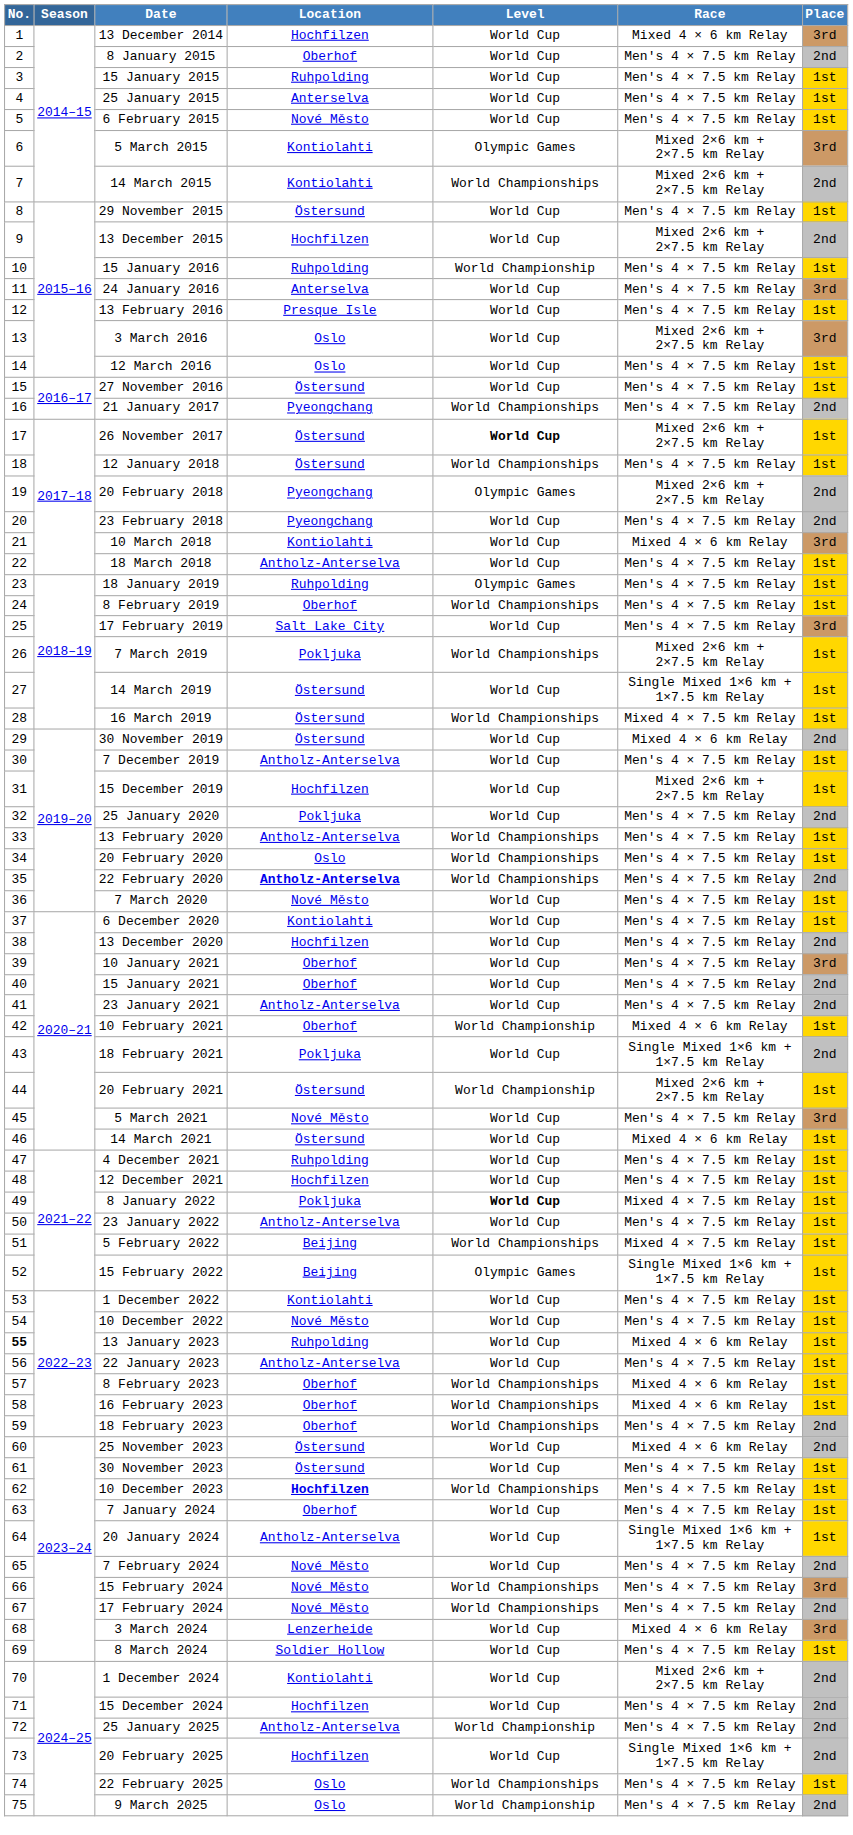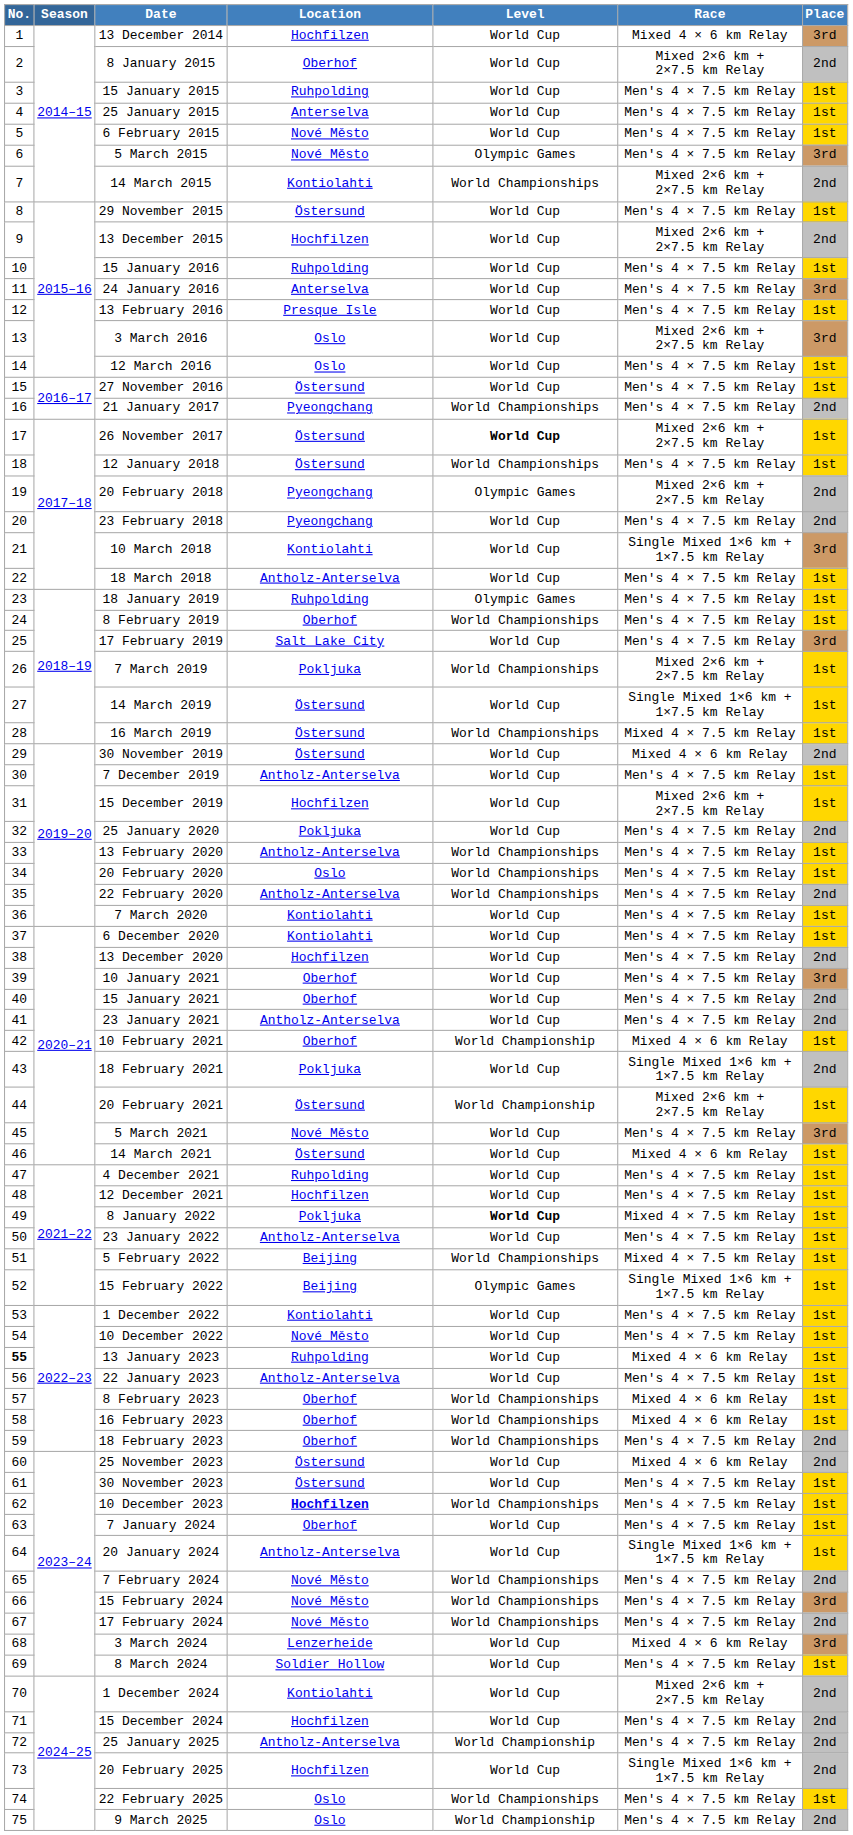(710, 57) Men's 4 × 7.5 km Relay -> (710, 65) Mixed 2×6 km + 2×7.5 km Relay
(330, 148) Kontiolahti -> (330, 156) Nové Město
(710, 148) Mixed 2×6 km + 2×7.5 km Relay -> (710, 156) Men's 4 × 7.5 km Relay
(525, 269) World Championship -> (525, 269) World Cup
(710, 543) Mixed 4 × 6 km Relay -> (710, 551) Single Mixed 1×6 km + 1×7.5 km Relay
(330, 880) bold -> (330, 895) normal
(330, 901) Nové Město -> (330, 916) Kontiolahti
(525, 1567) World Cup -> (525, 1582) World Championships
